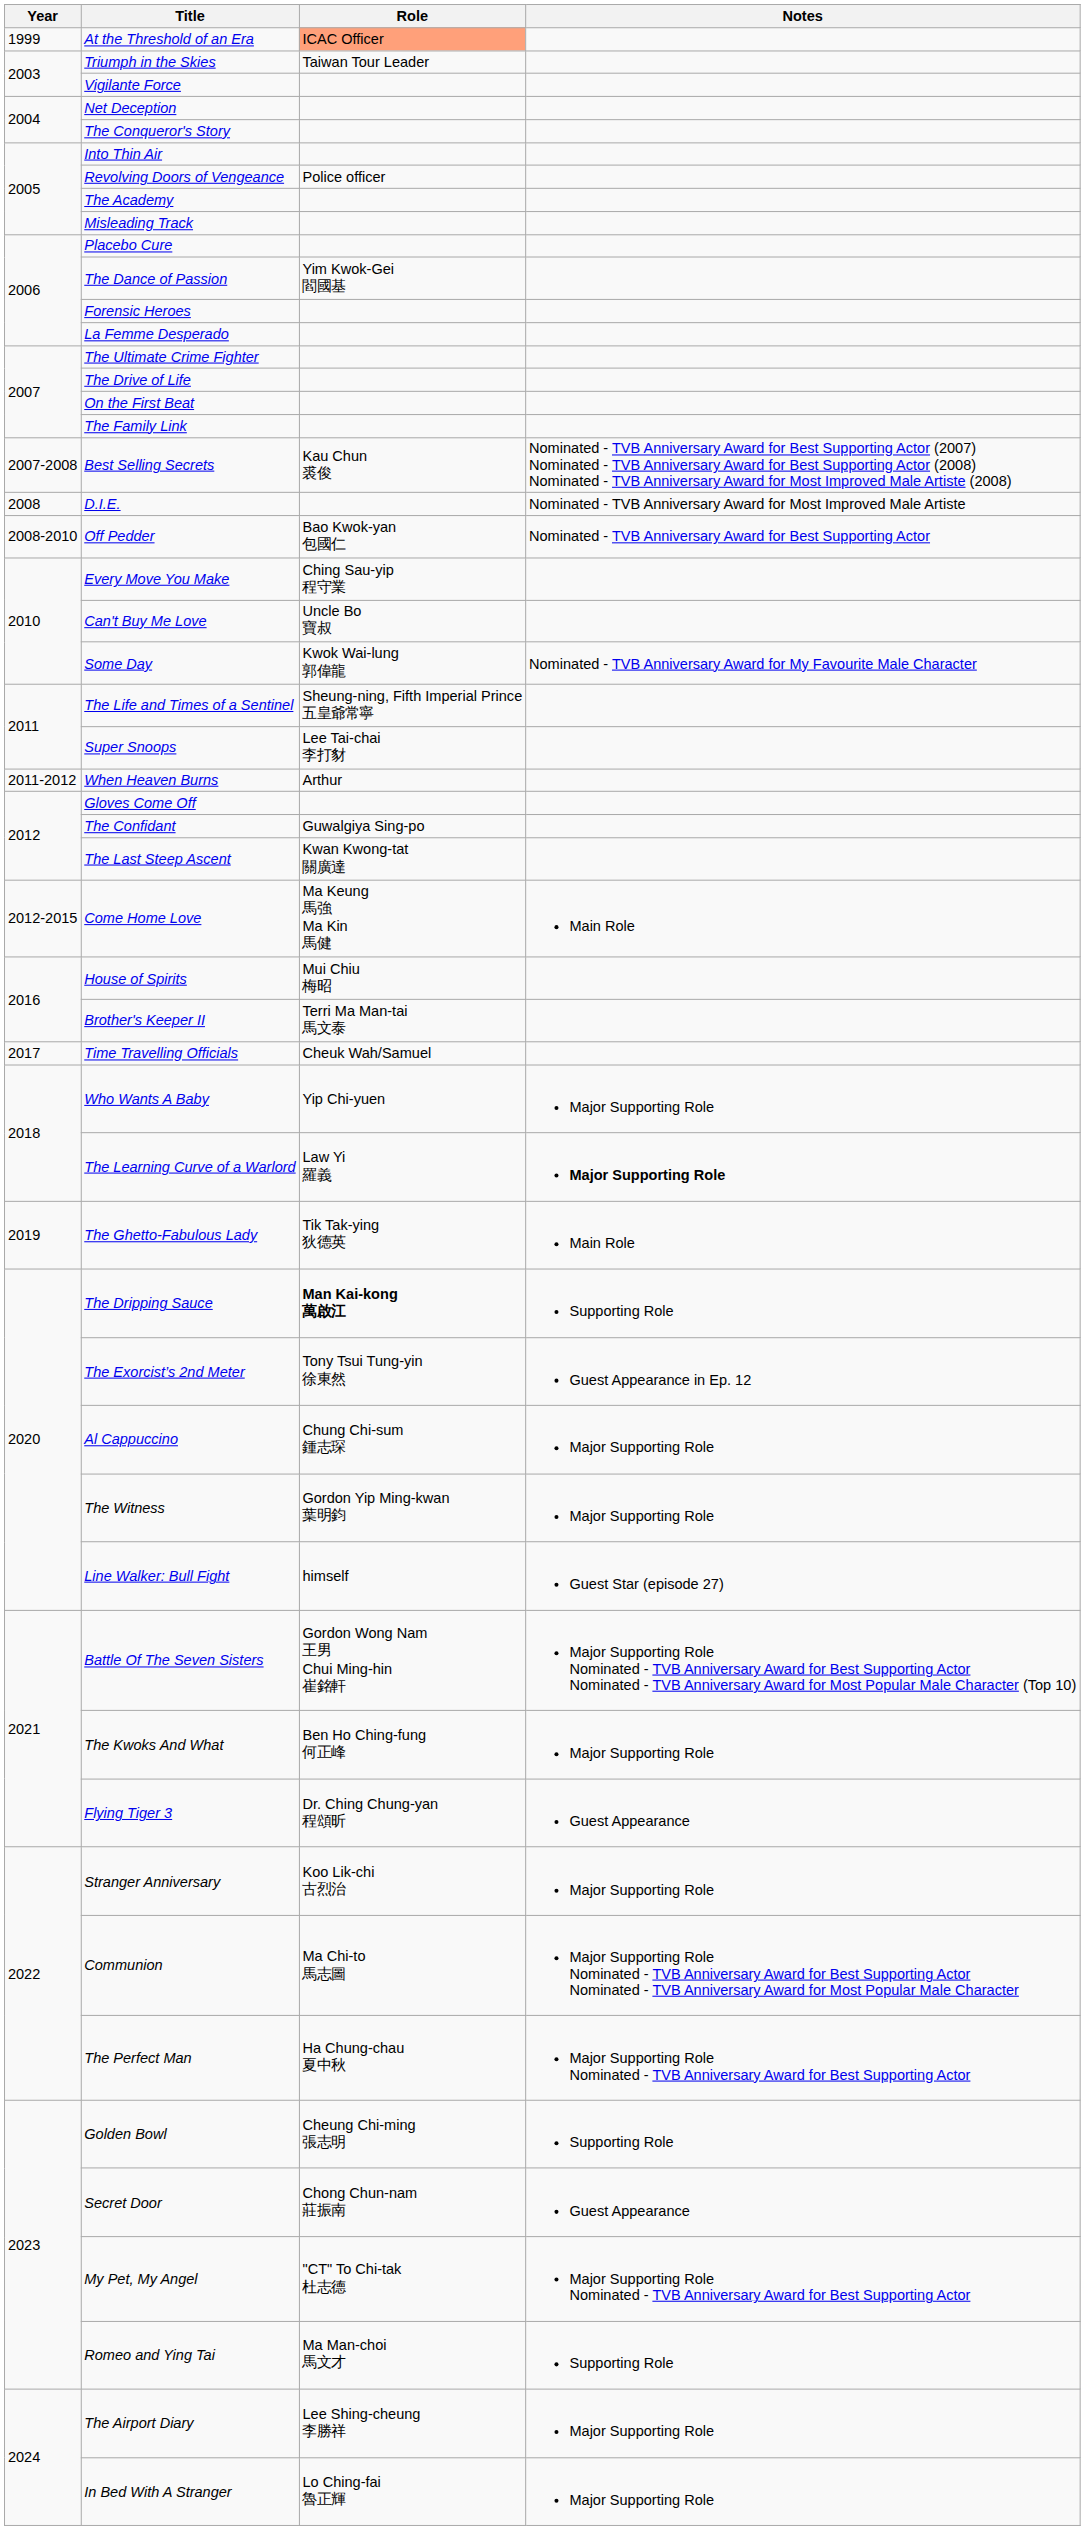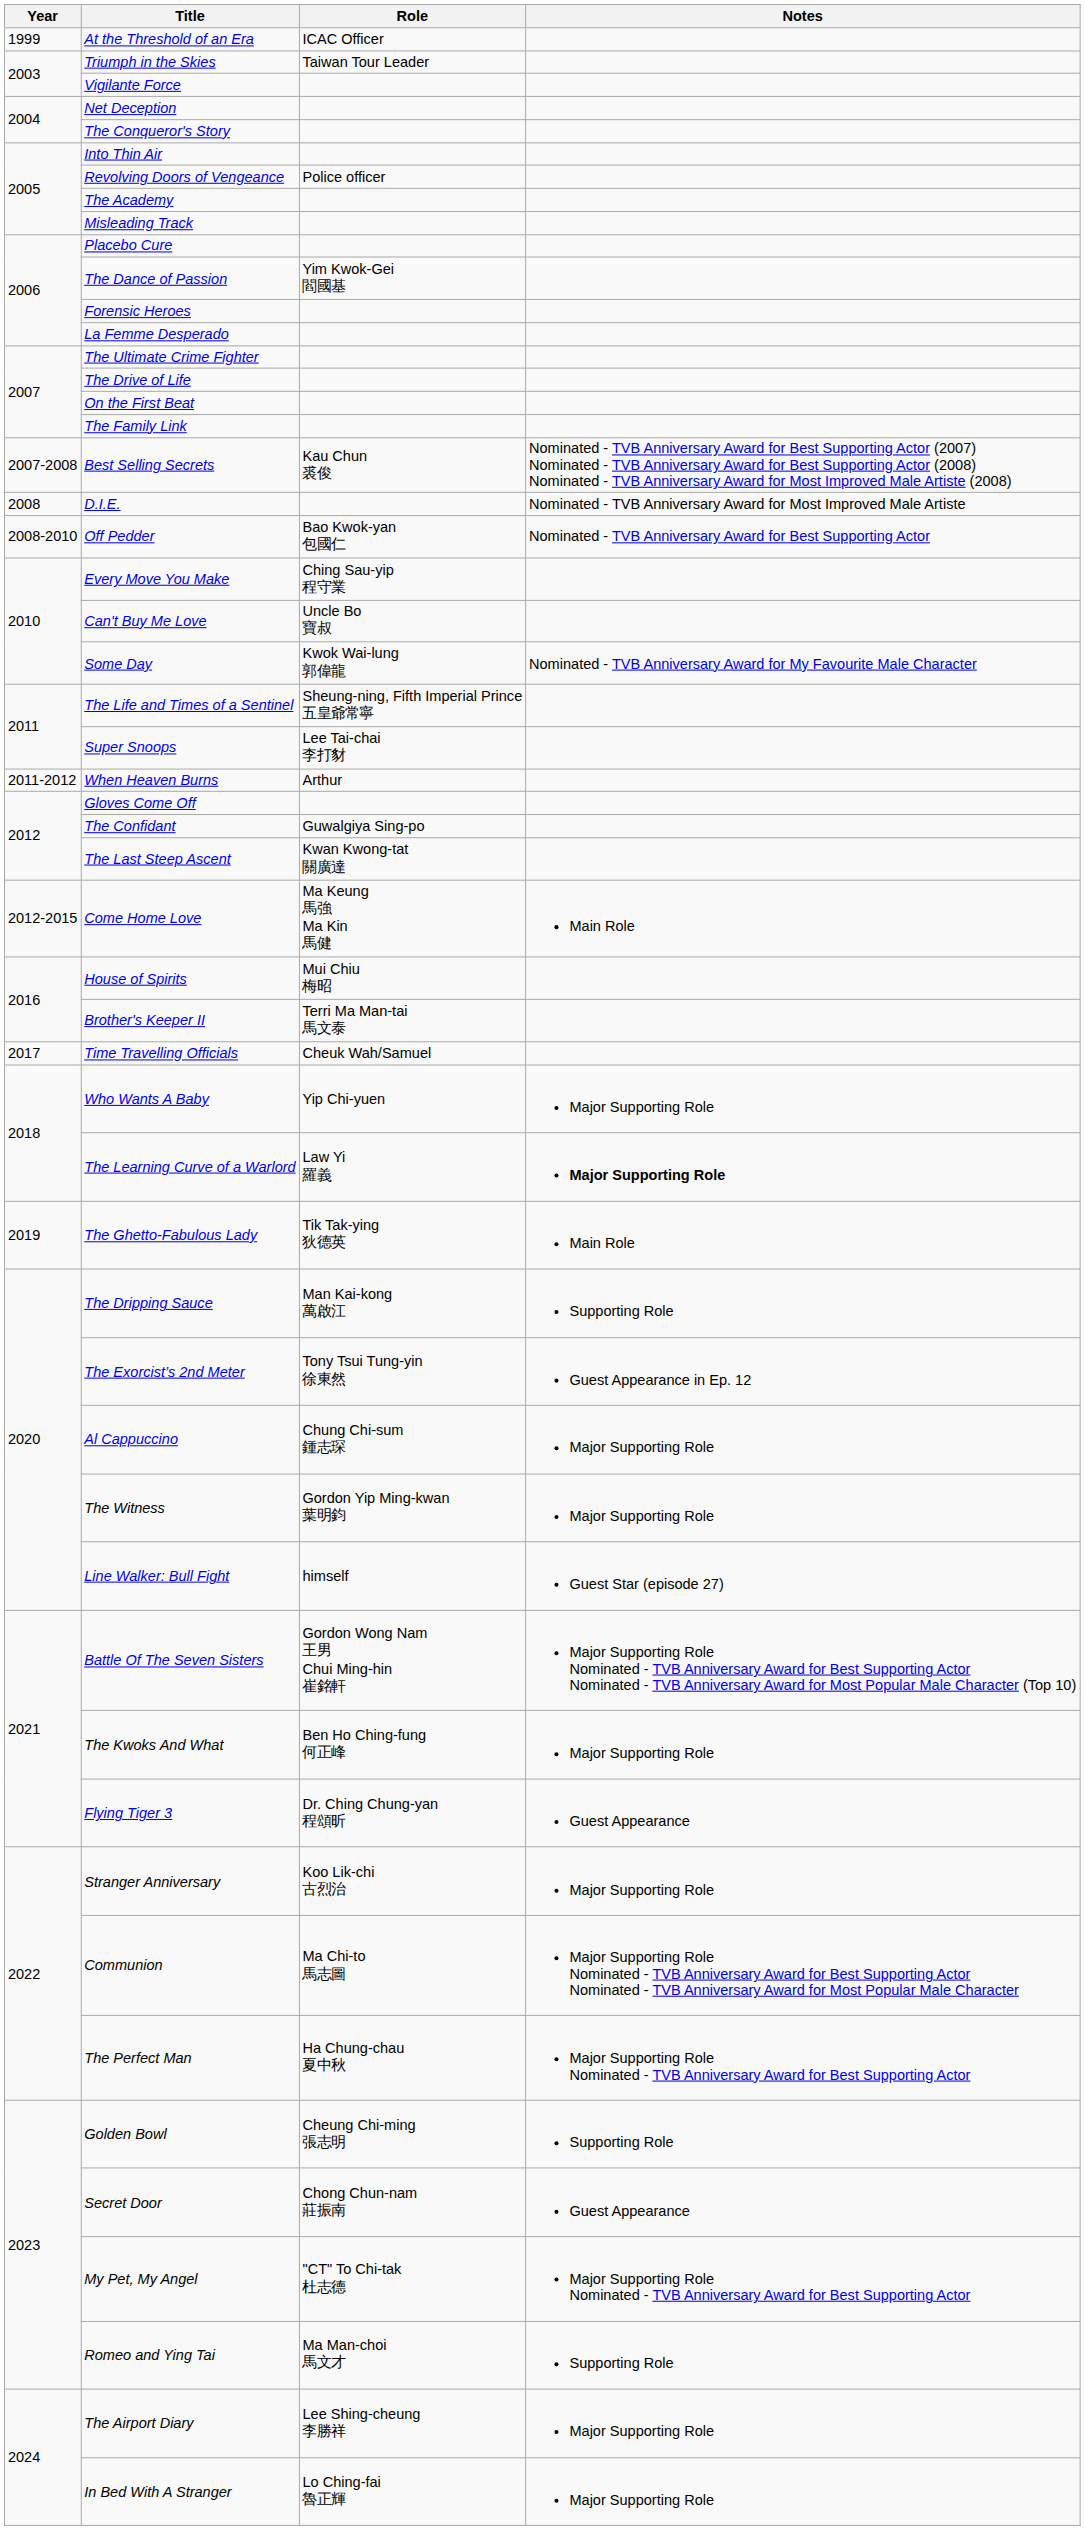(343, 39) lightsalmon background -> (343, 39) no background
(350, 1303) bold -> (347, 1303) normal
